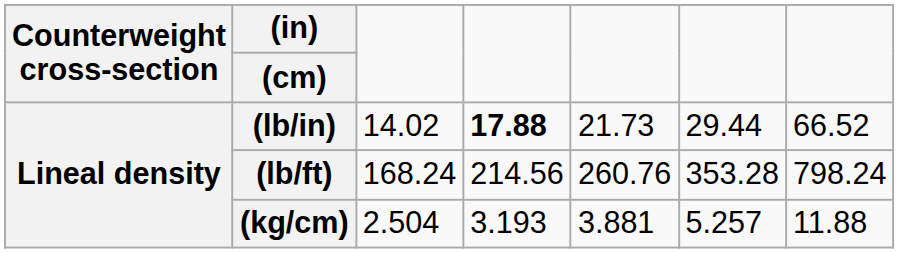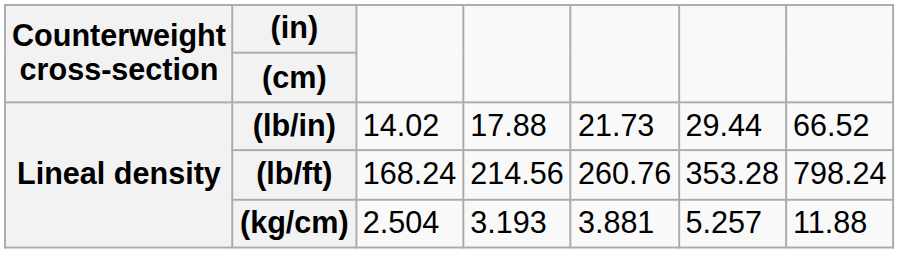(509, 125) bold -> (509, 125) normal
